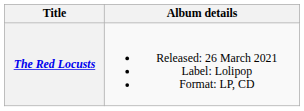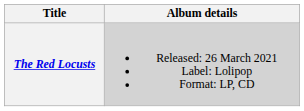(202, 71) no background -> (202, 71) lightgrey background
